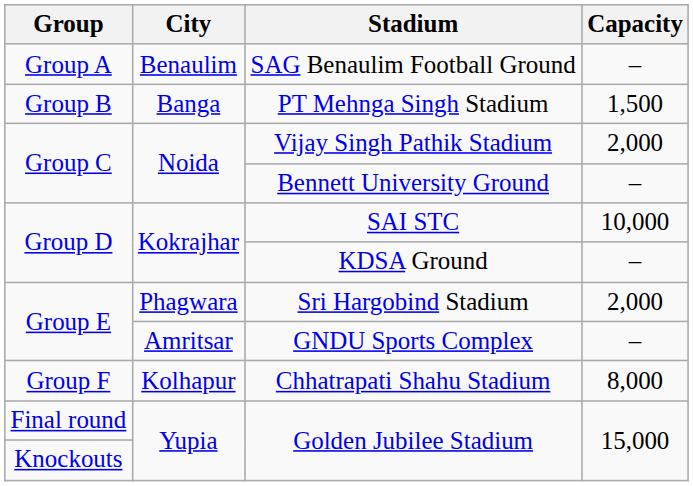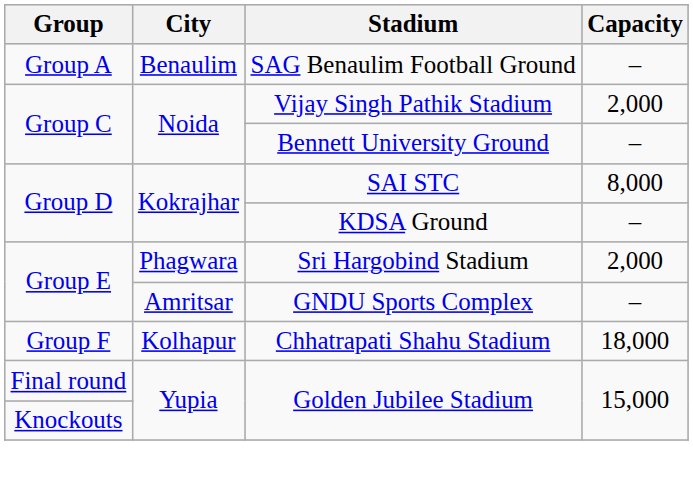- row: (68, 103)
(635, 222) 10,000 -> (635, 182) 8,000
(635, 380) 8,000 -> (635, 340) 18,000
